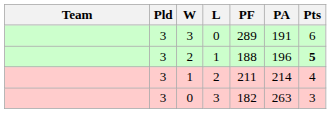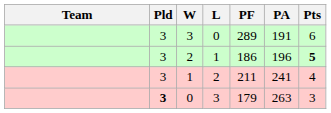(247, 56) 188 -> (247, 56) 186
(282, 77) 214 -> (282, 77) 241
(163, 98) normal -> (163, 98) bold
(247, 98) 182 -> (247, 98) 179
